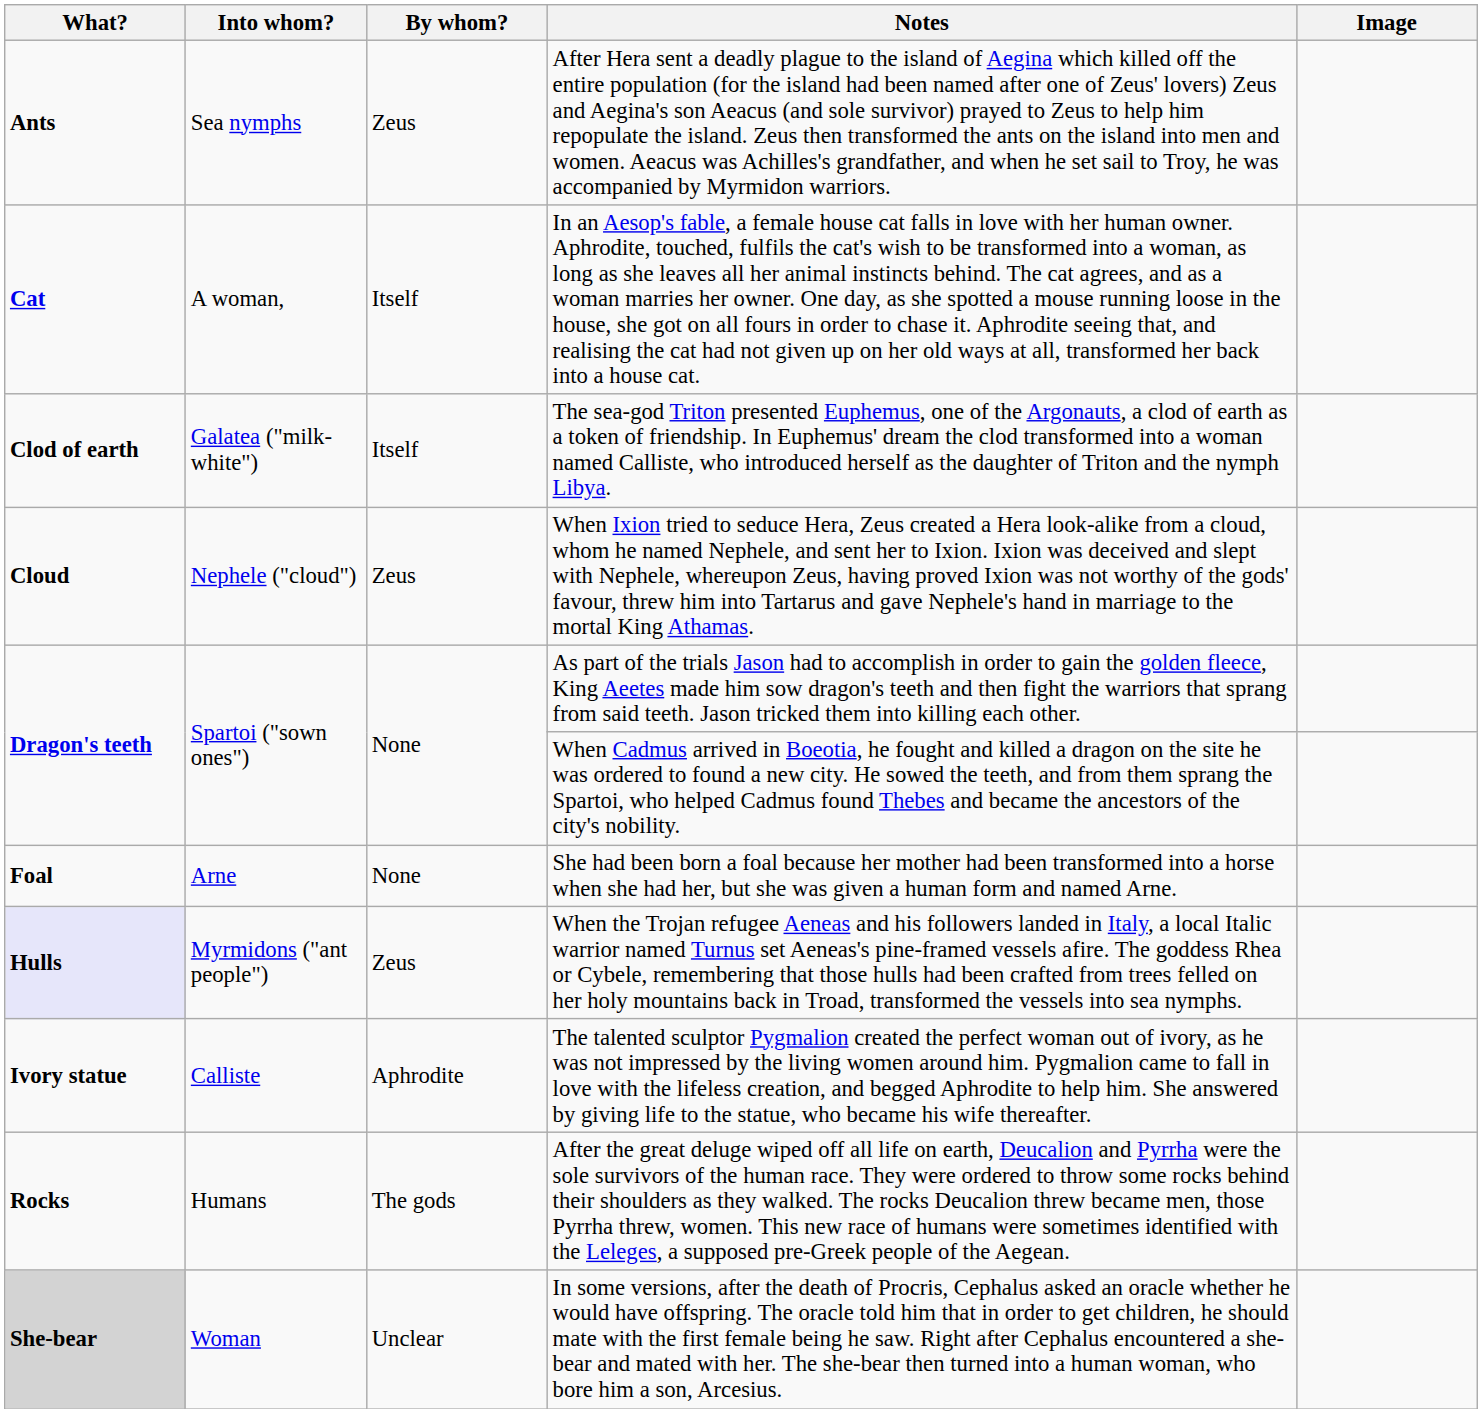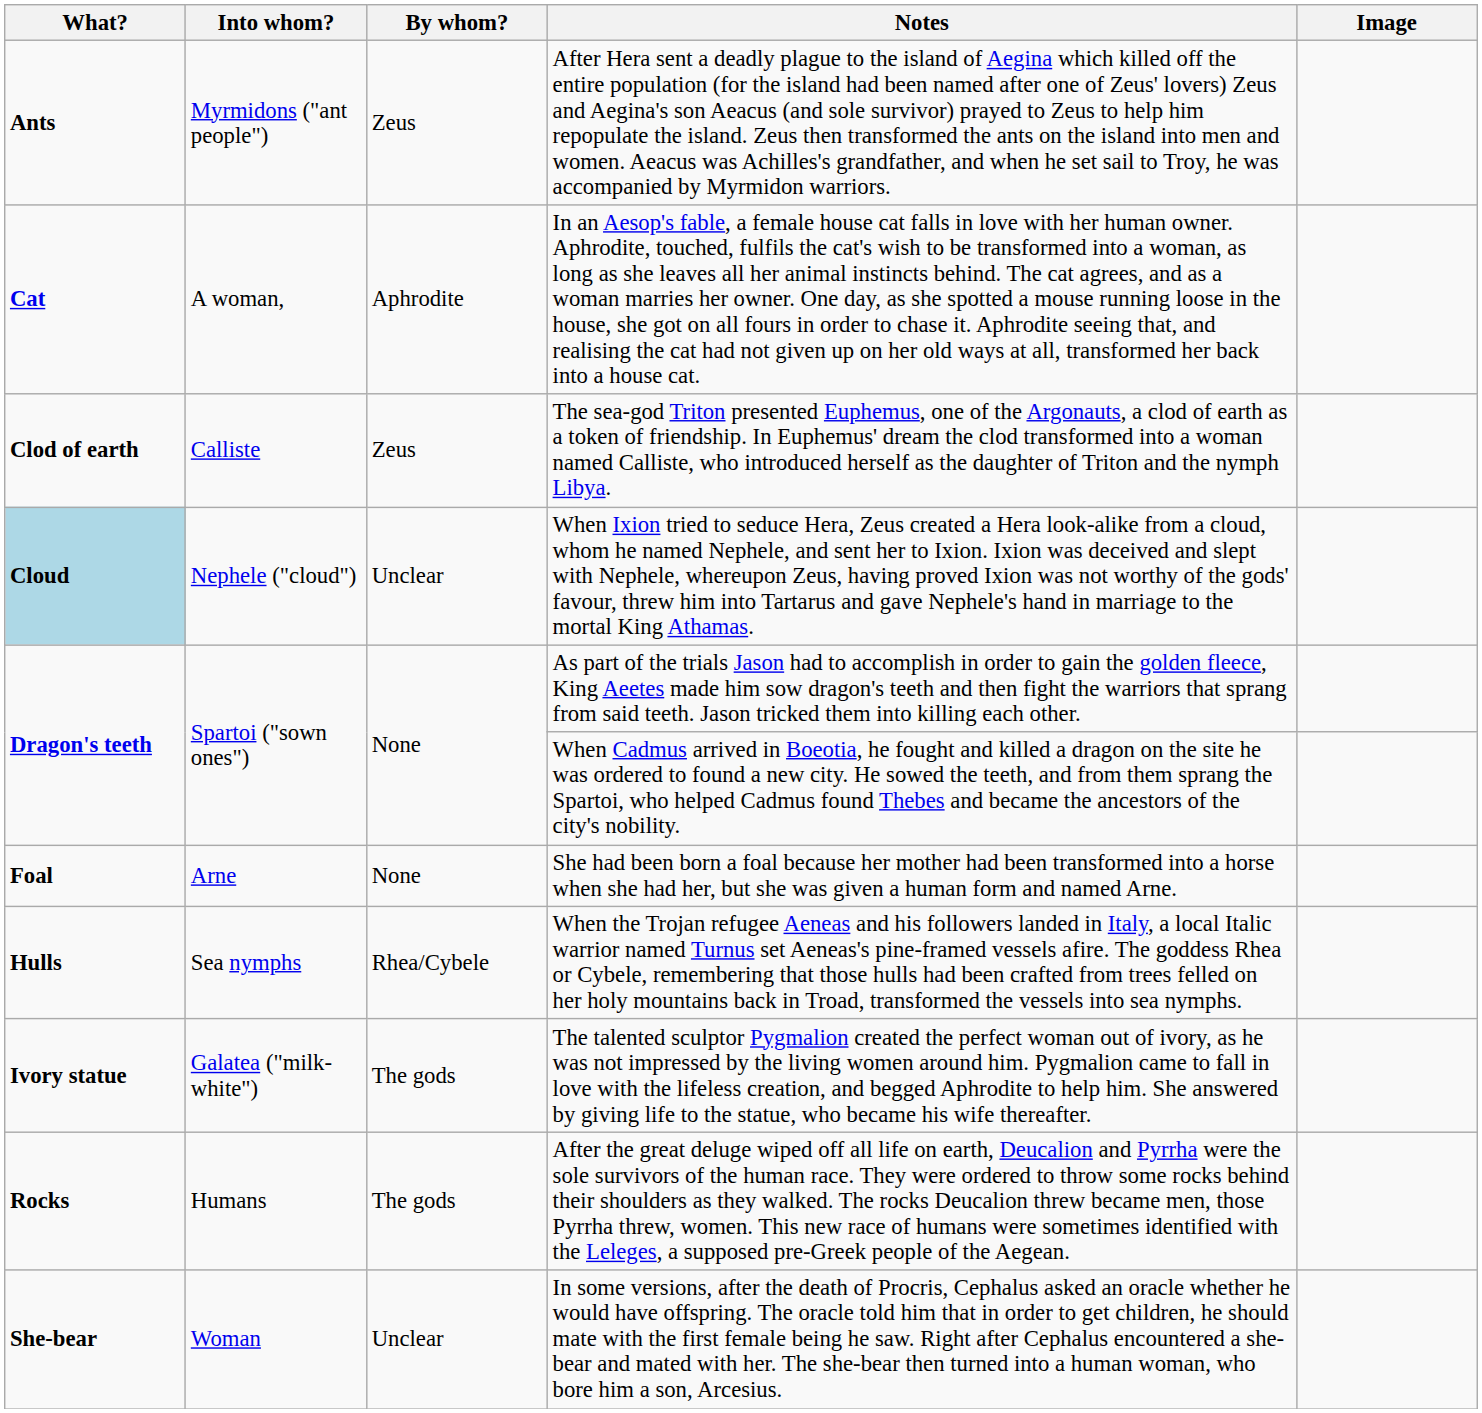(246, 122) Sea nymphs -> (269, 122) Myrmidons ("ant people")
(395, 299) Itself -> (418, 299) Aphrodite
(261, 450) Galatea ("milk-white") -> (226, 450) Calliste
(395, 450) Itself -> (394, 450) Zeus
(40, 575) no background -> (40, 575) lightblue background
(394, 575) Zeus -> (408, 575) Unclear
(36, 962) lavender background -> (36, 962) no background
(269, 962) Myrmidons ("ant people") -> (246, 962) Sea nymphs
(394, 962) Zeus -> (430, 962) Rhea/Cybele
(226, 1075) Calliste -> (261, 1075) Galatea ("milk-white")
(418, 1075) Aphrodite -> (414, 1075) The gods
(53, 1339) lightgrey background -> (53, 1339) no background
